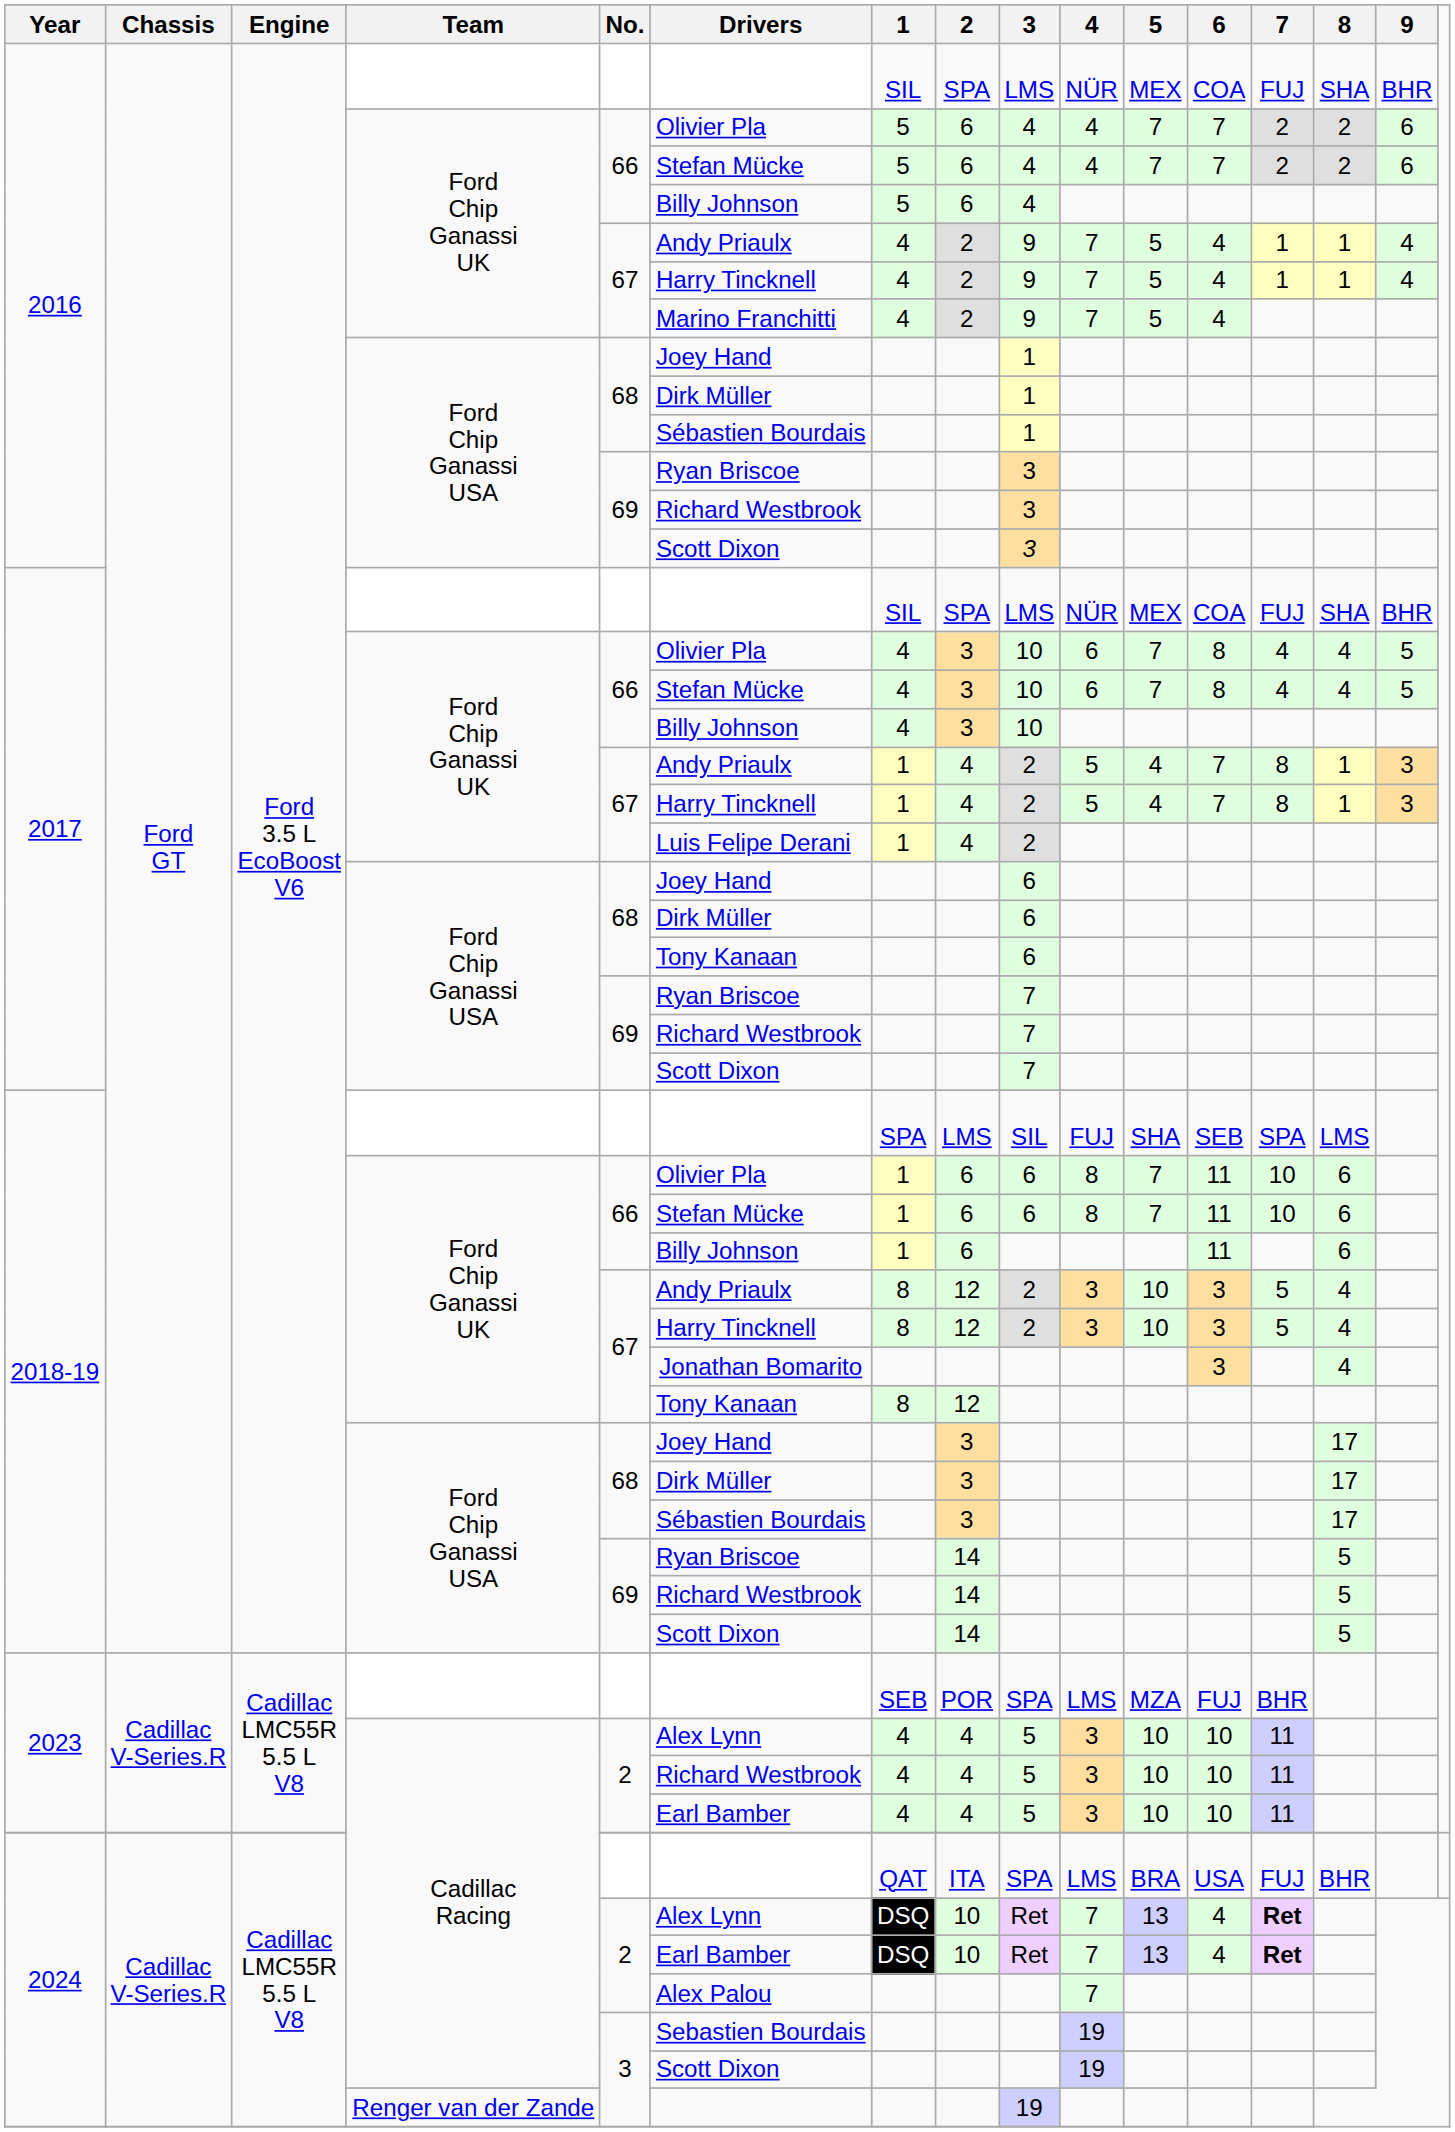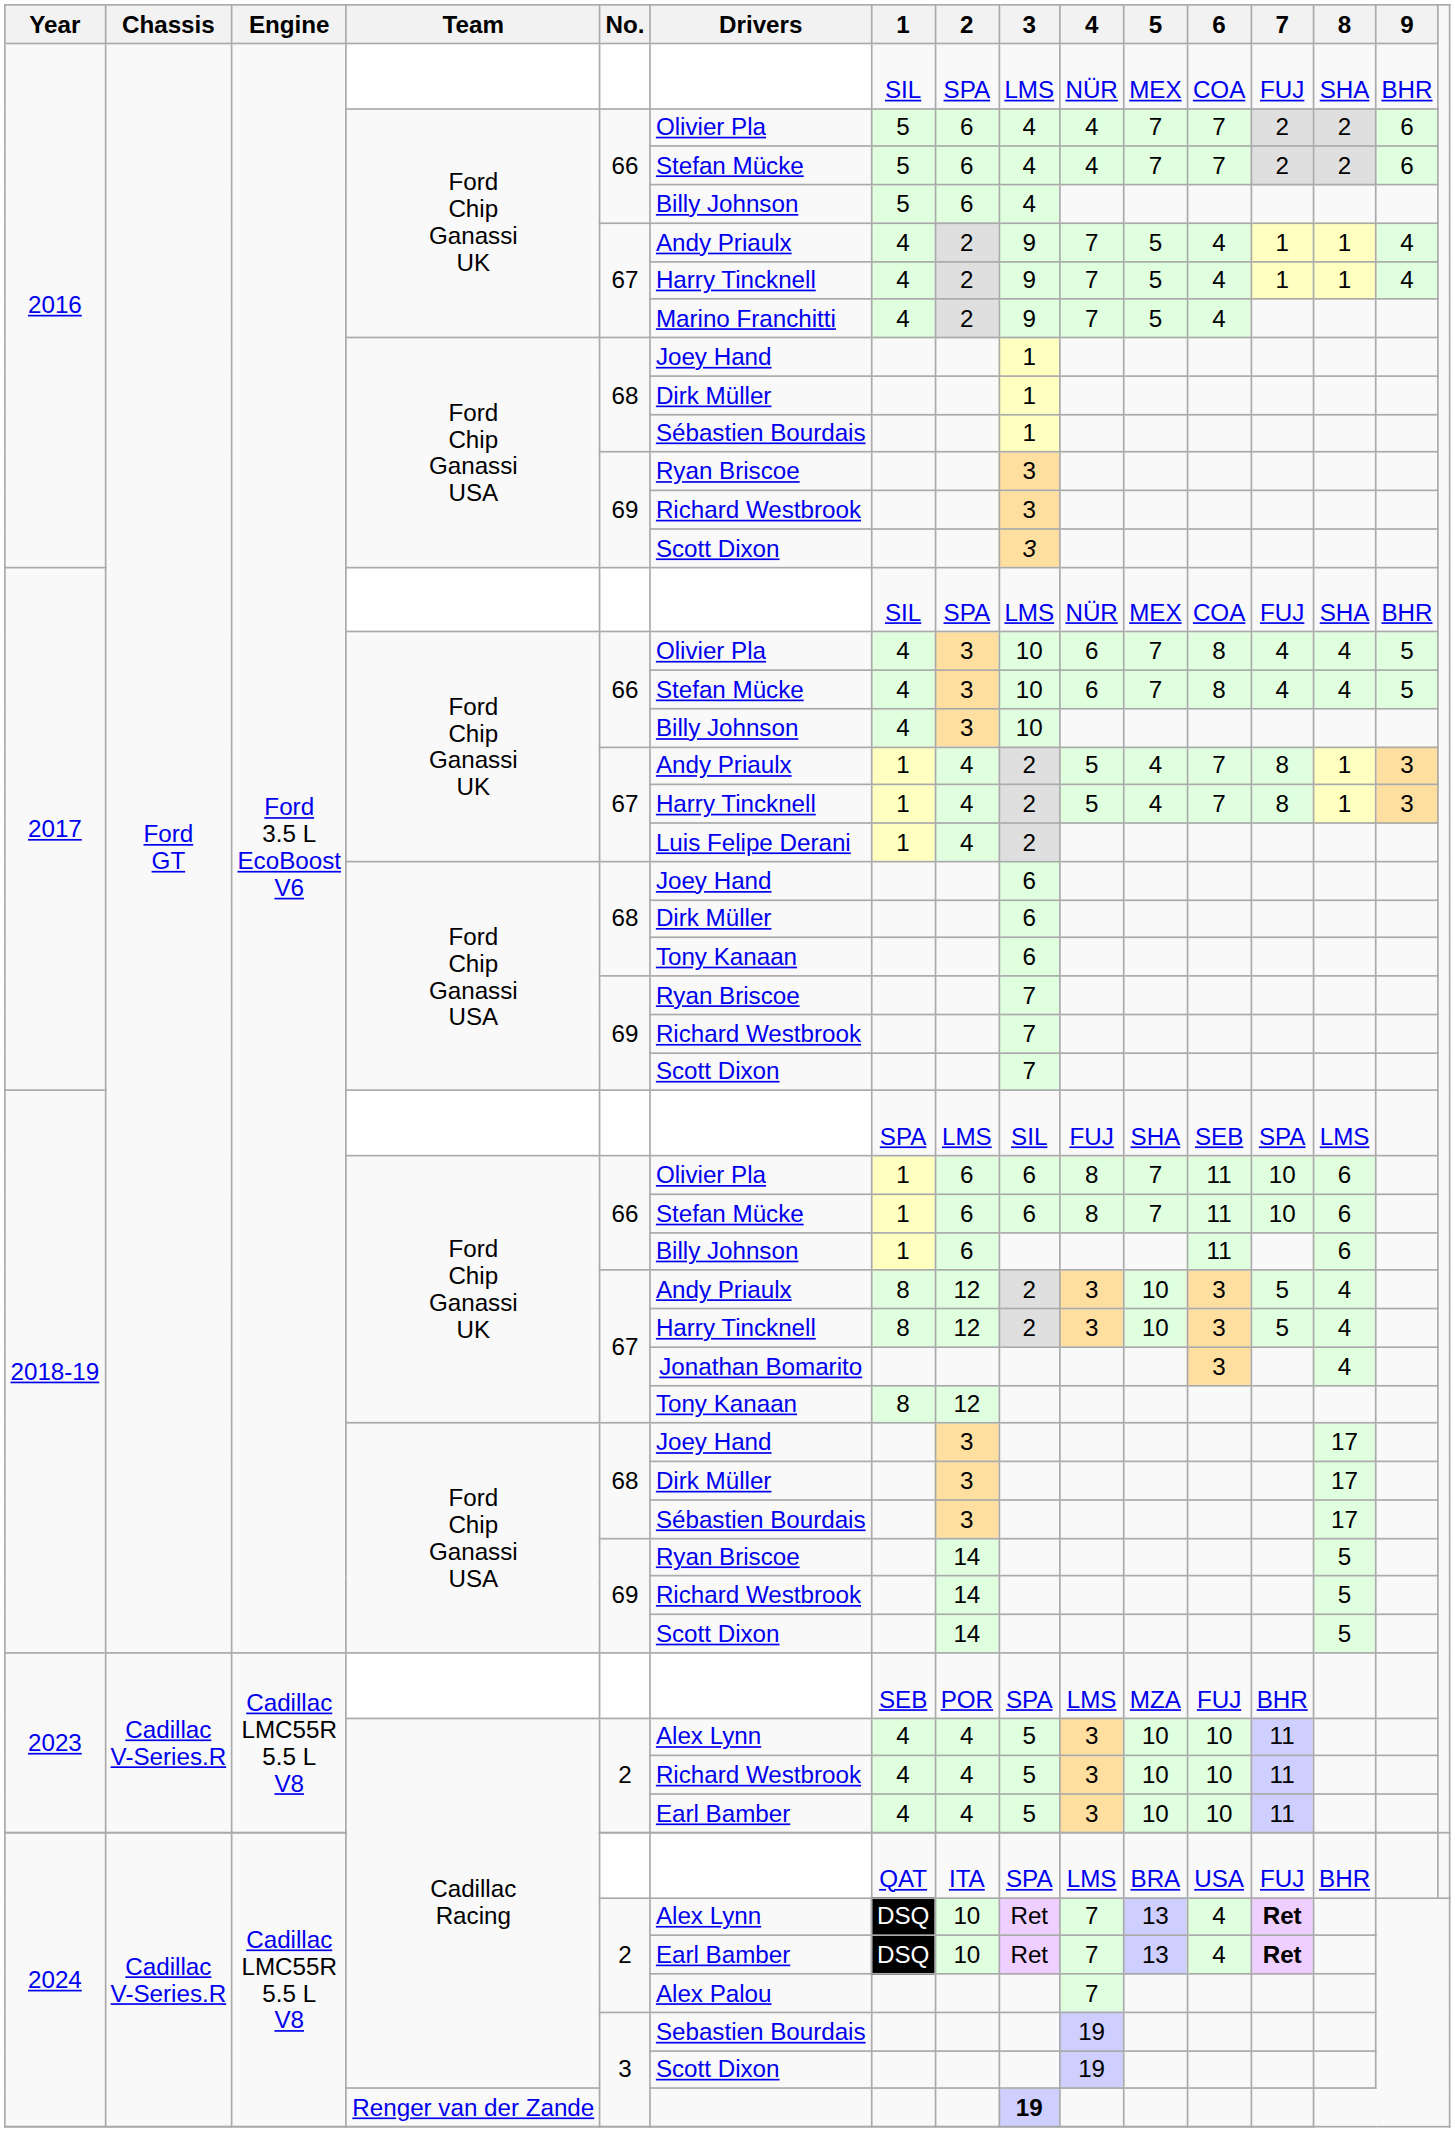(1029, 2108) normal -> (1029, 2108) bold
